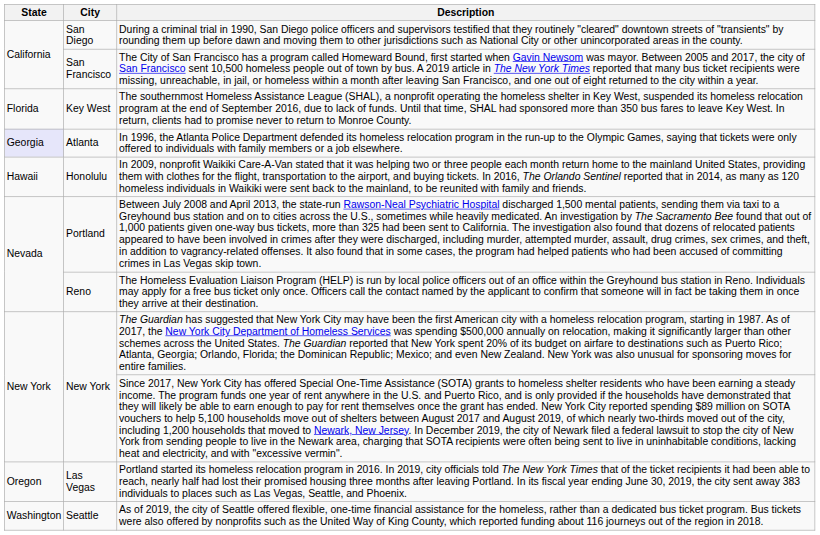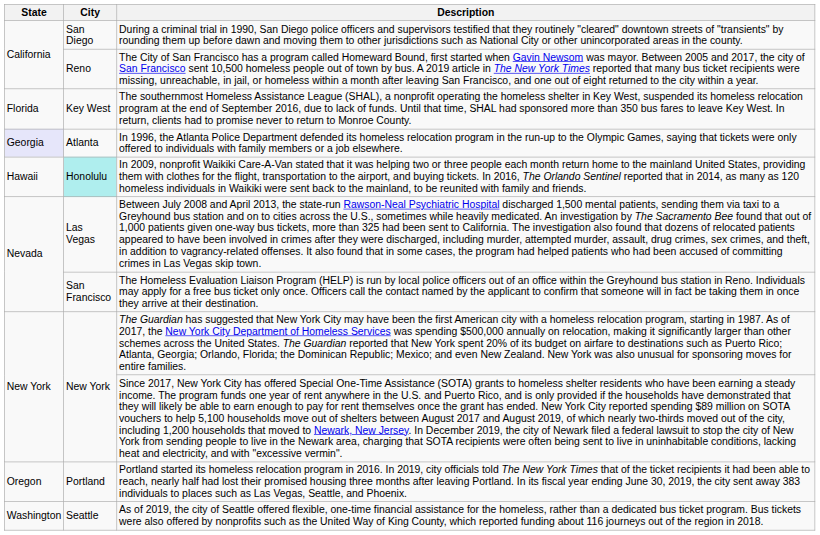(89, 69) San Francisco -> (78, 69) Reno
(87, 177) no background -> (87, 177) paleturquoise background
(85, 234) Portland -> (81, 234) Las Vegas
(78, 292) Reno -> (89, 292) San Francisco
(81, 481) Las Vegas -> (85, 481) Portland
